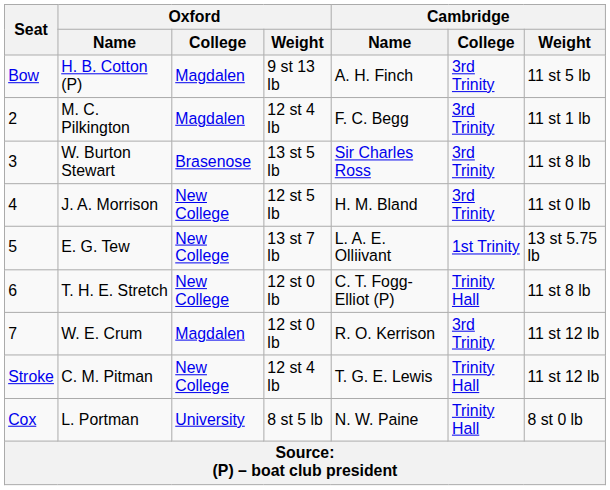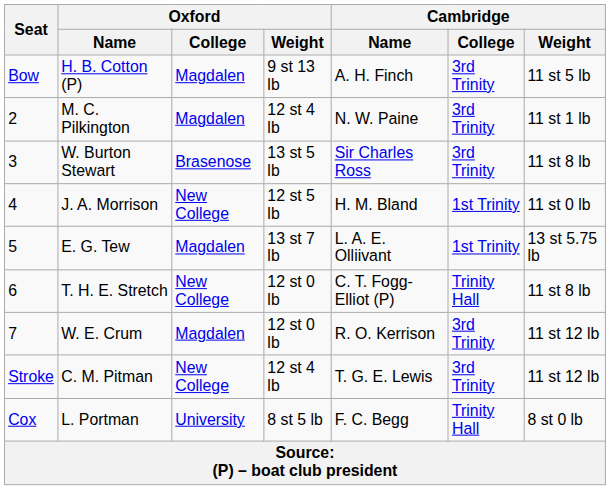(372, 119) F. C. Begg -> (377, 119) N. W. Paine
(473, 205) 3rd Trinity -> (486, 205) 1st Trinity
(202, 247) New College -> (210, 247) Magdalen
(473, 376) Trinity Hall -> (473, 376) 3rd Trinity
(377, 419) N. W. Paine -> (372, 419) F. C. Begg
